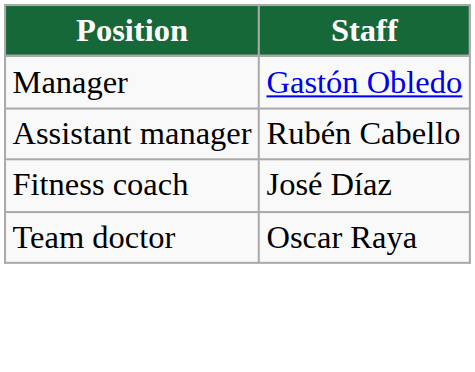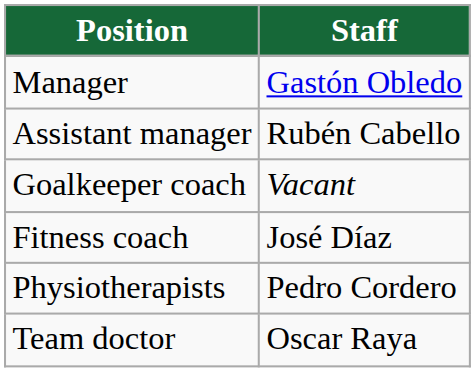+ row: (129, 184)
+ row: (119, 287)
